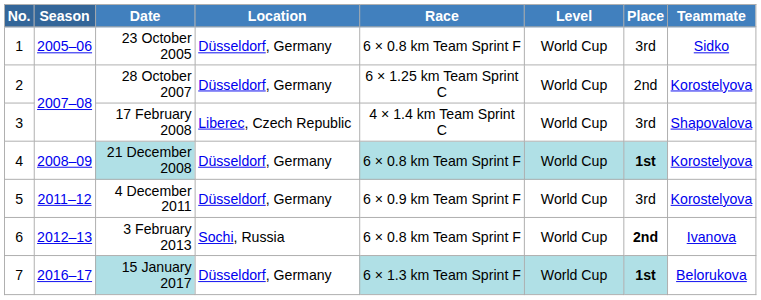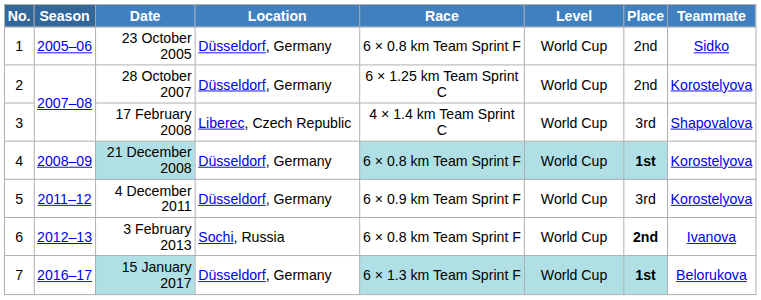(646, 46) 3rd -> (646, 46) 2nd
